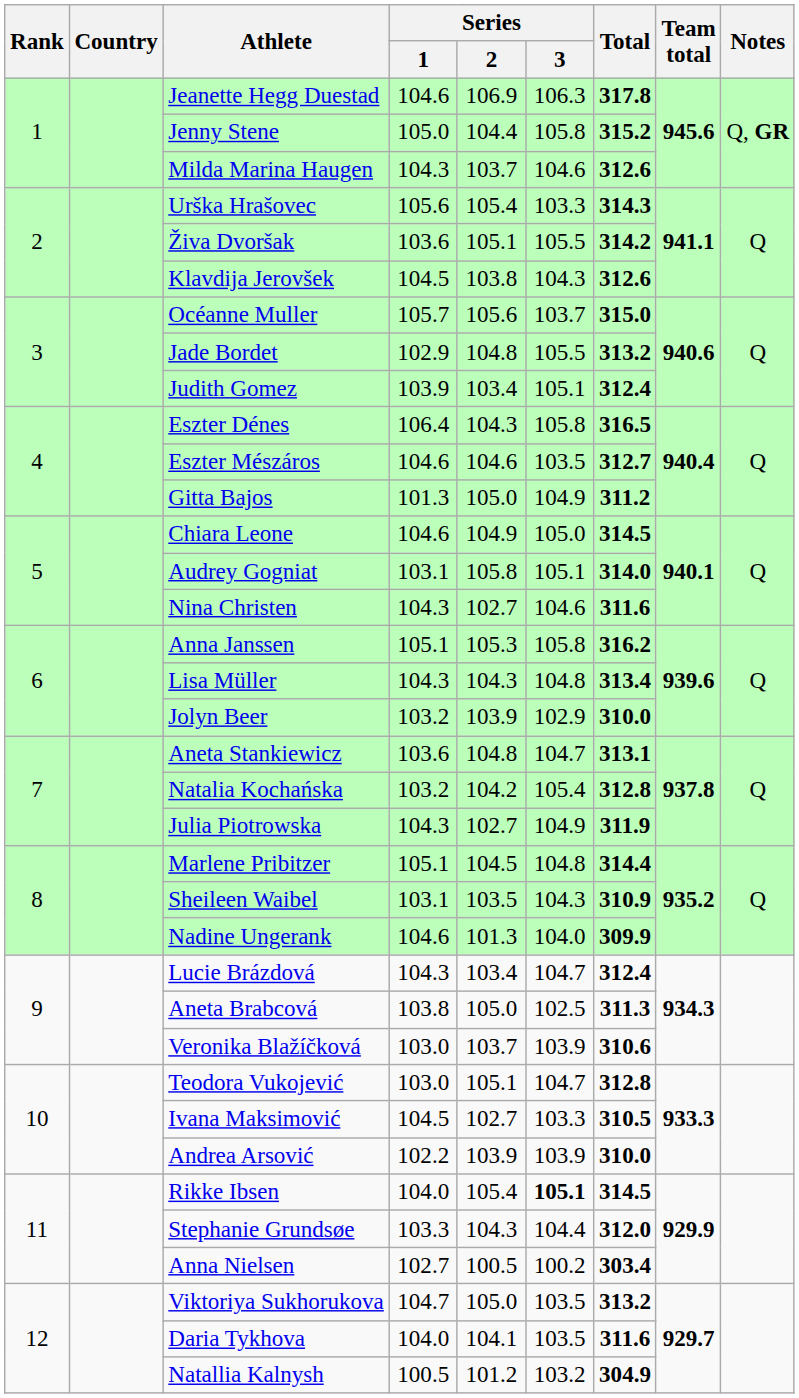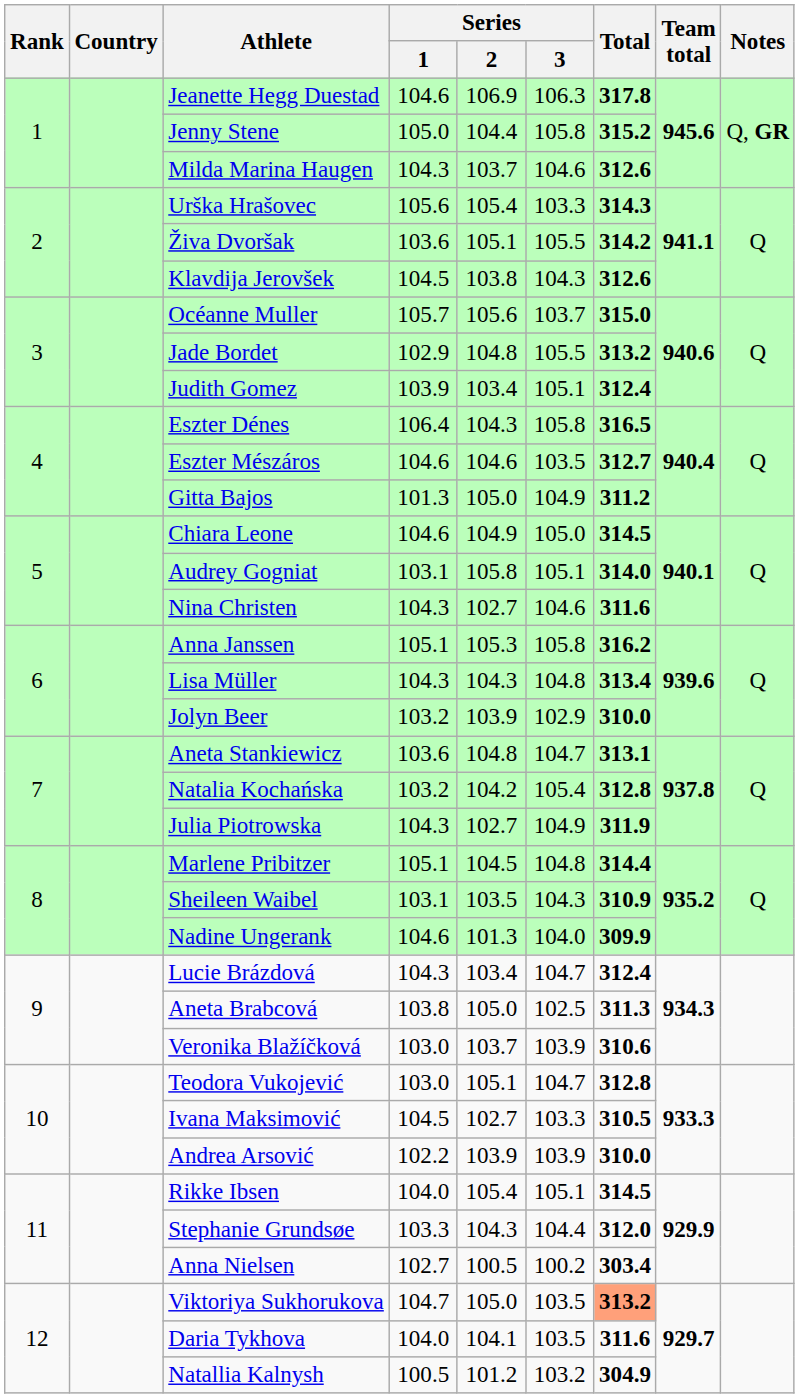(560, 1192) bold -> (560, 1192) normal
(625, 1301) no background -> (625, 1301) lightsalmon background
